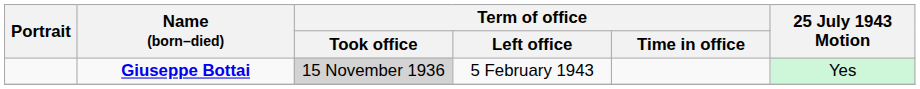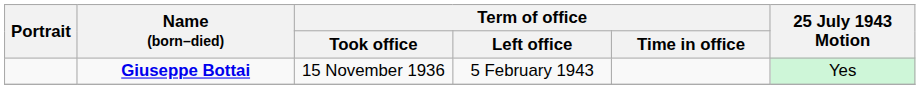(373, 71) lightgrey background -> (373, 71) no background
